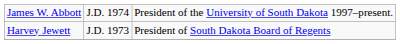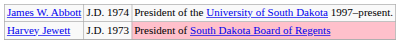(232, 30) no background -> (232, 30) pink background
